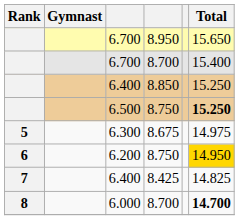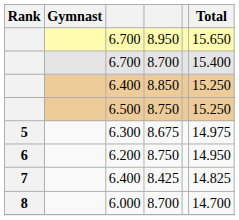(211, 109) bold -> (211, 109) normal
(211, 156) gold background -> (211, 156) no background
(211, 202) bold -> (211, 202) normal
